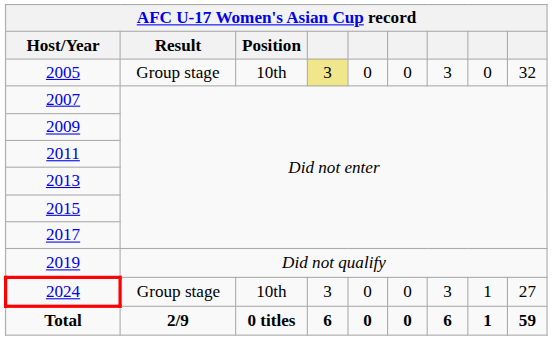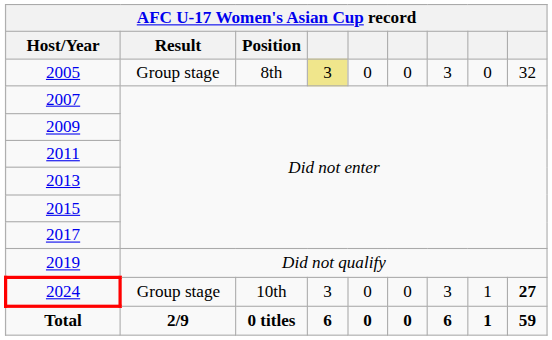(271, 72) 10th -> (271, 72) 8th
(527, 291) normal -> (527, 291) bold
